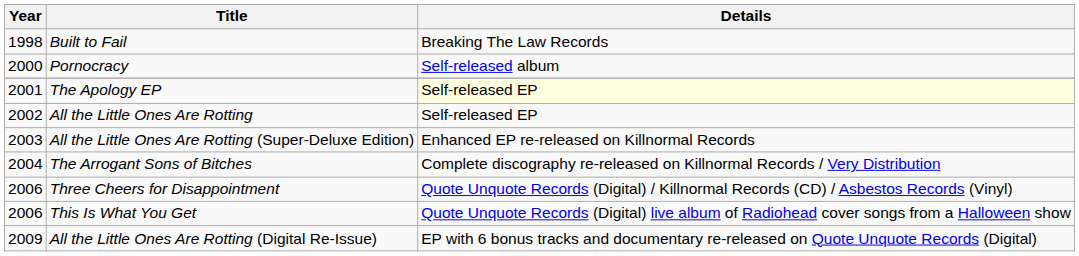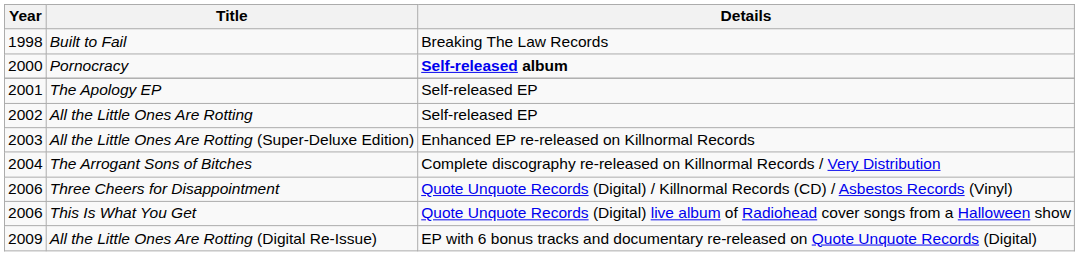(490, 66) normal -> (495, 66) bold
(479, 90) lightyellow background -> (479, 90) no background
